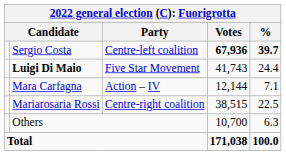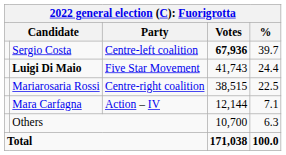(268, 50) bold -> (268, 50) normal
rows swapped: (56, 104) <-> (47, 86)
